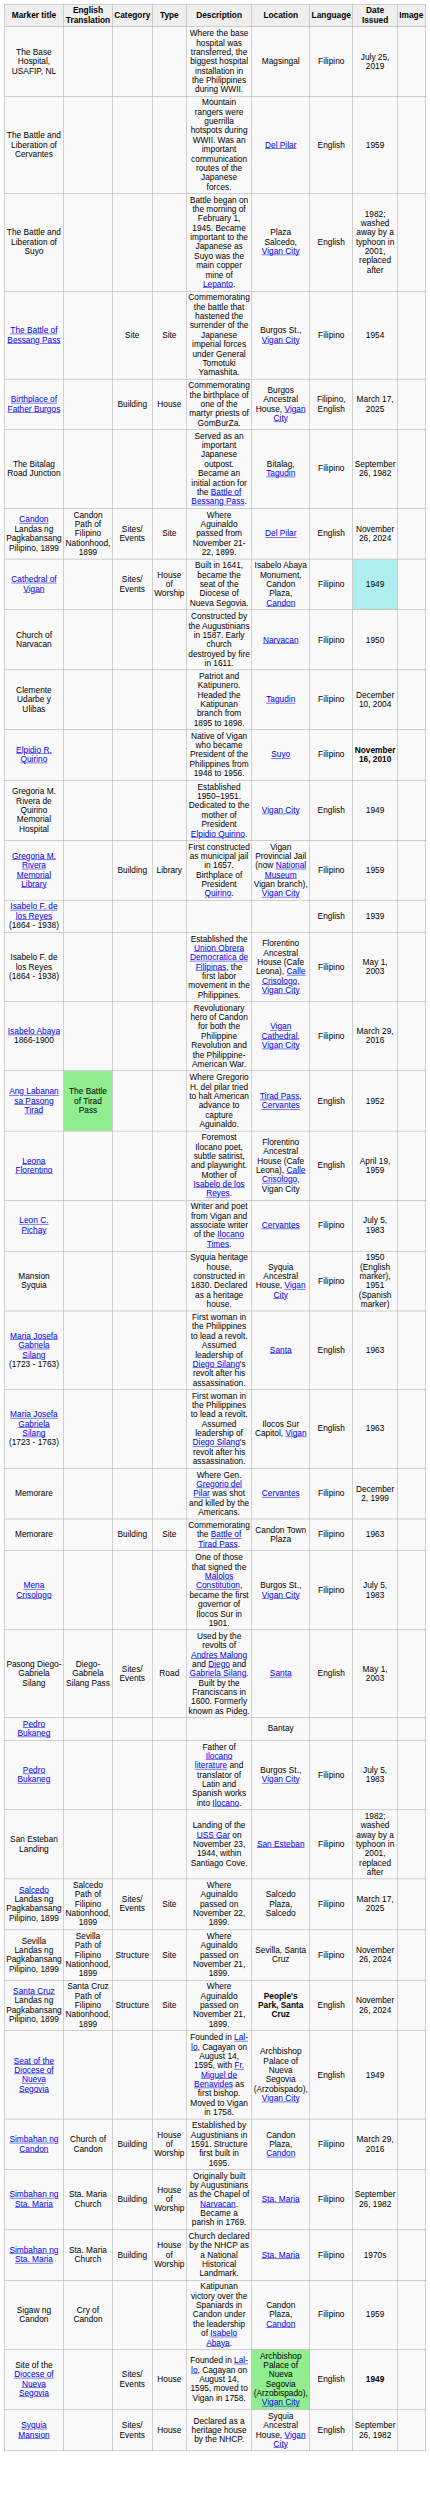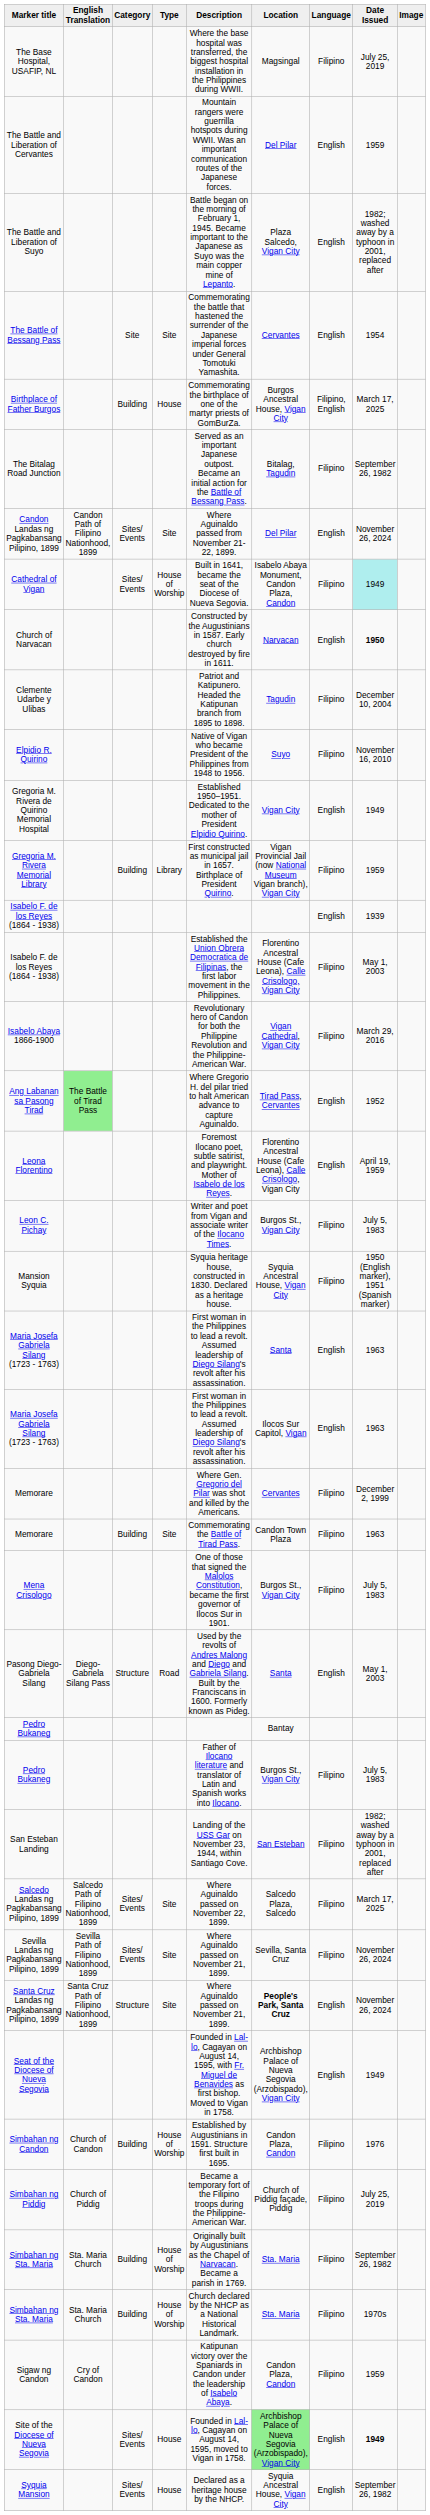(281, 335) Burgos St., Vigan City -> (281, 335) Cervantes
(331, 335) Filipino -> (331, 335) English
(331, 639) Filipino -> (331, 639) English
(375, 639) normal -> (375, 639) bold
(375, 755) bold -> (375, 755) normal
(281, 1225) Cervantes -> (281, 1225) Burgos St., Vigan City
(132, 1673) Sites/ Events -> (132, 1673) Structure
(132, 1955) Structure -> (132, 1955) Sites/ Events
(375, 2144) March 29, 2016 -> (375, 2144) 1976
+ row: (34, 2199)
